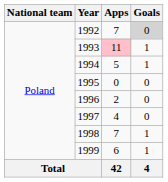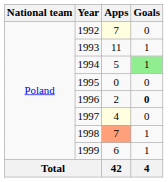(116, 30) no background -> (116, 30) lightyellow background
(147, 30) lightgrey background -> (147, 30) no background
(116, 47) pink background -> (116, 47) no background
(147, 64) no background -> (147, 64) lightgreen background
(147, 99) normal -> (147, 99) bold
(116, 116) no background -> (116, 116) lightyellow background
(116, 133) no background -> (116, 133) lightsalmon background
